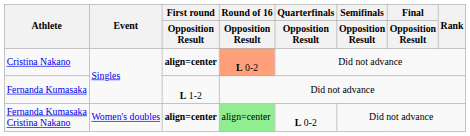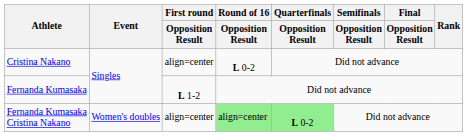(191, 62) bold -> (189, 62) normal
(247, 68) lightsalmon background -> (244, 68) no background
(191, 118) bold -> (189, 118) normal
(306, 123) no background -> (302, 123) lightgreen background
